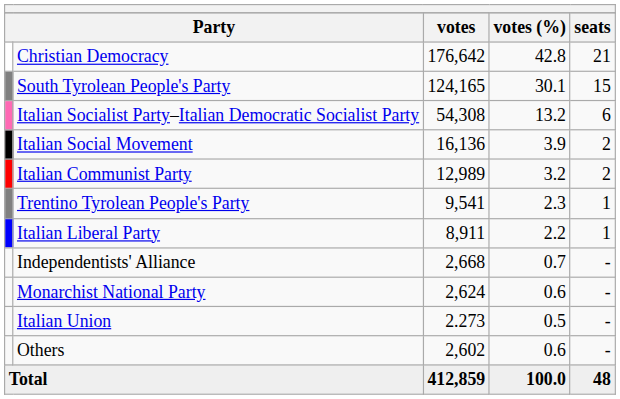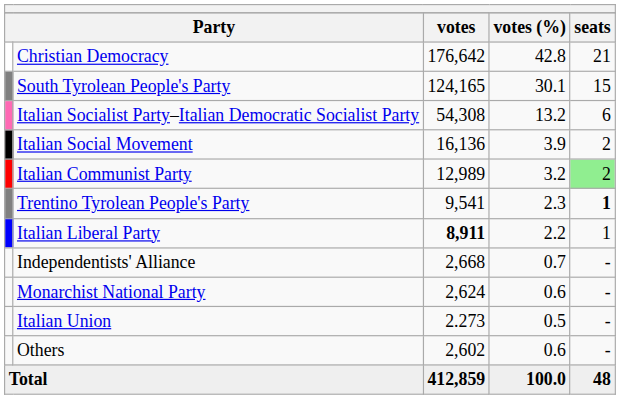(606, 174) no background -> (606, 174) lightgreen background
(606, 203) normal -> (606, 203) bold
(466, 232) normal -> (466, 232) bold
